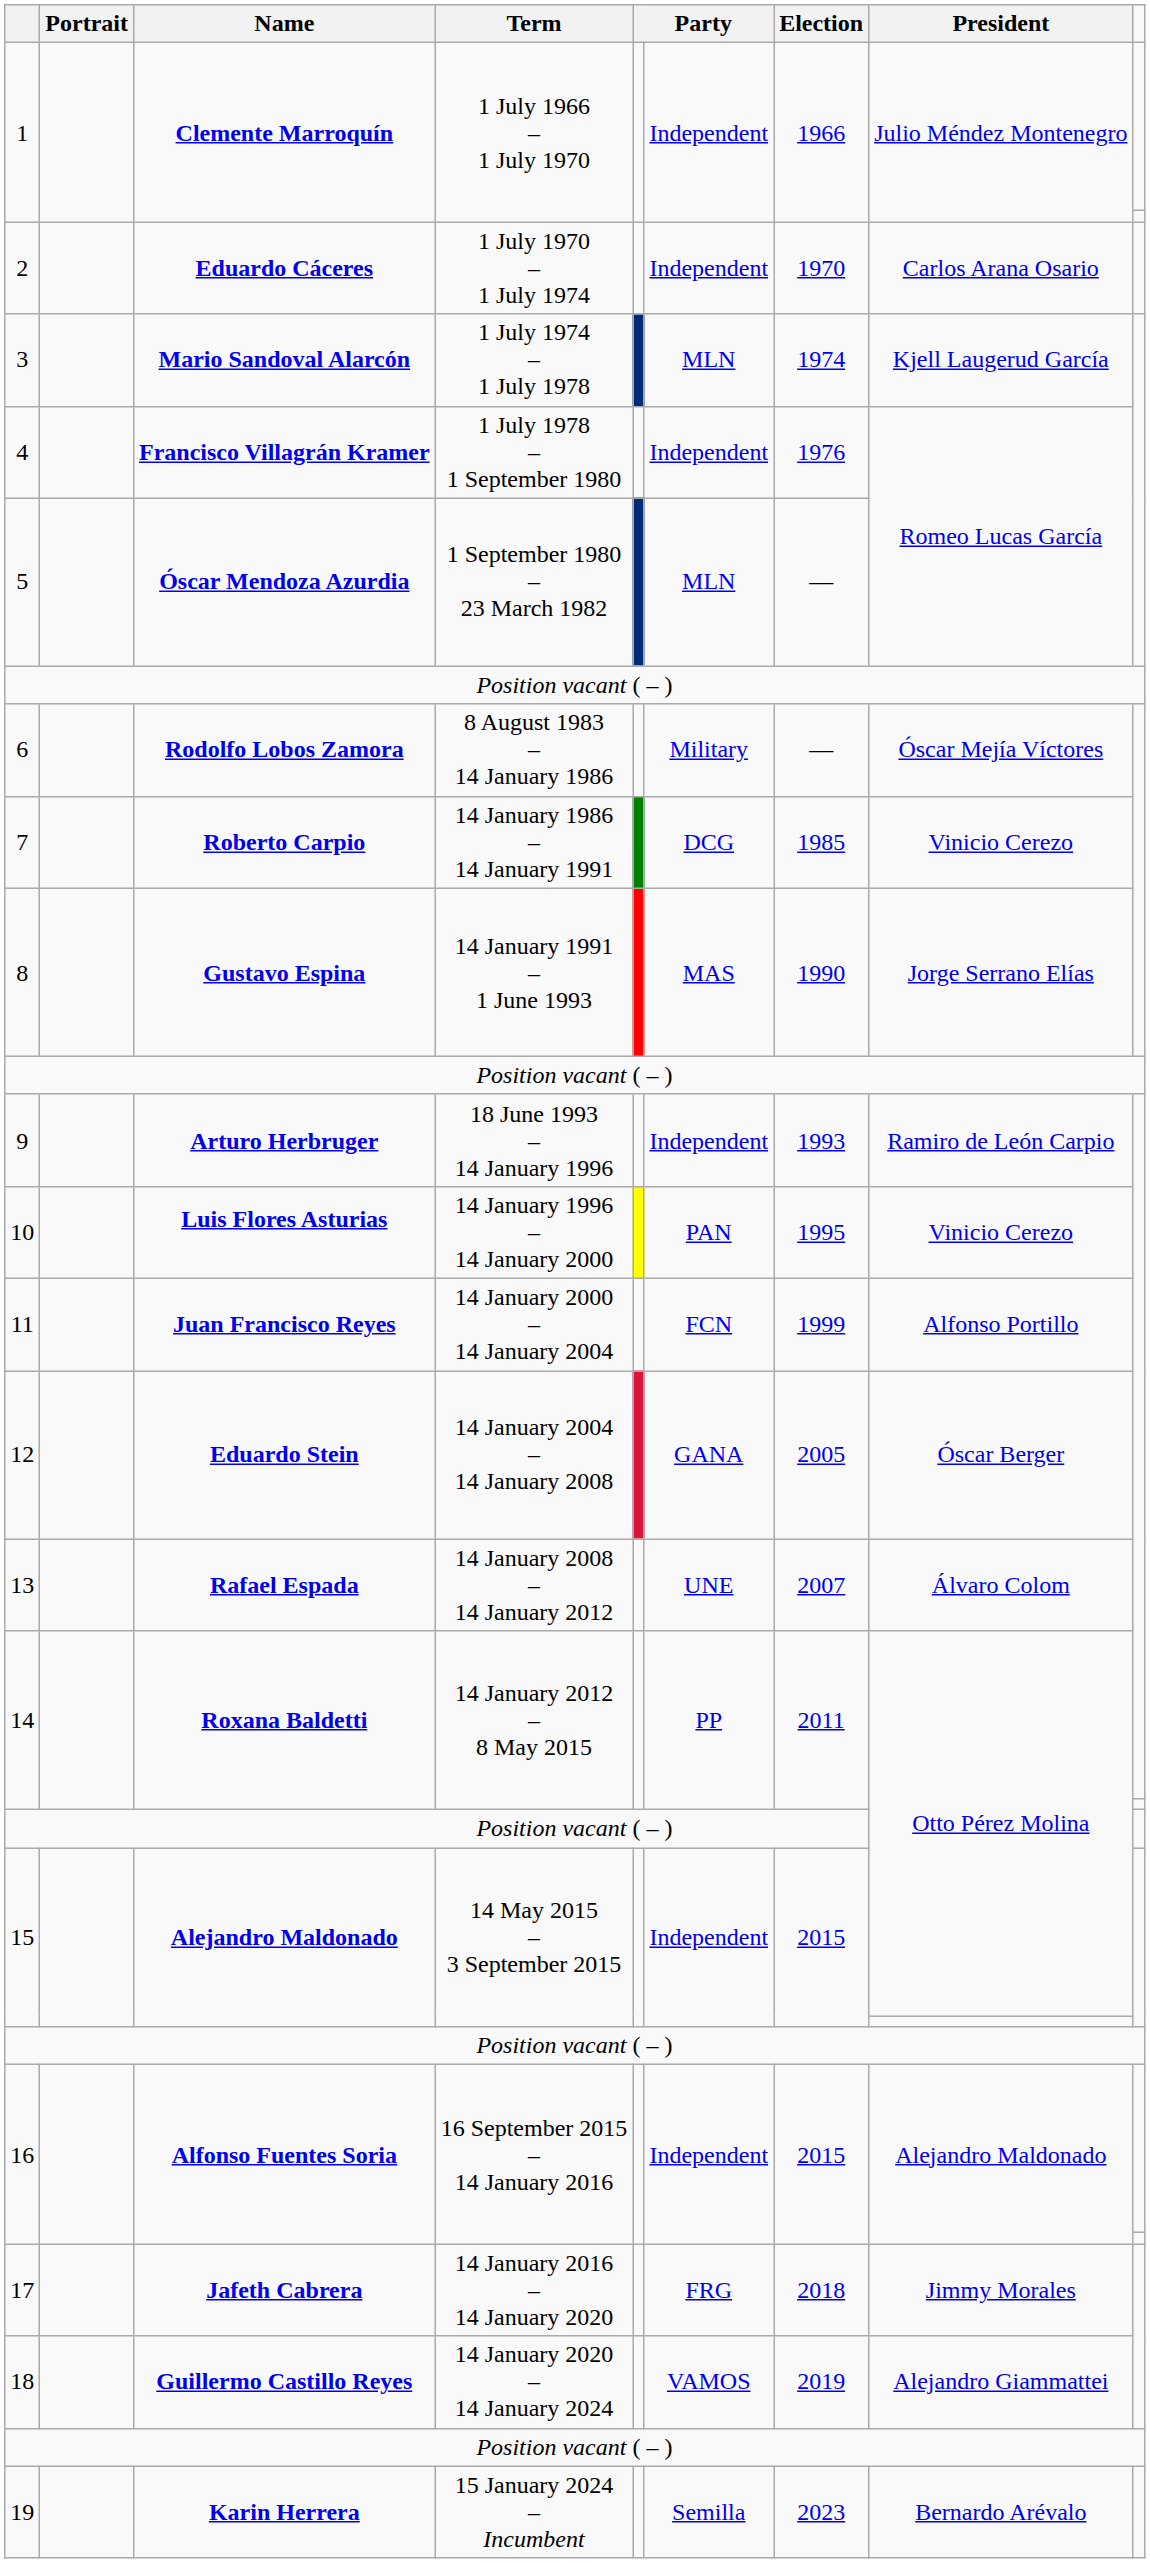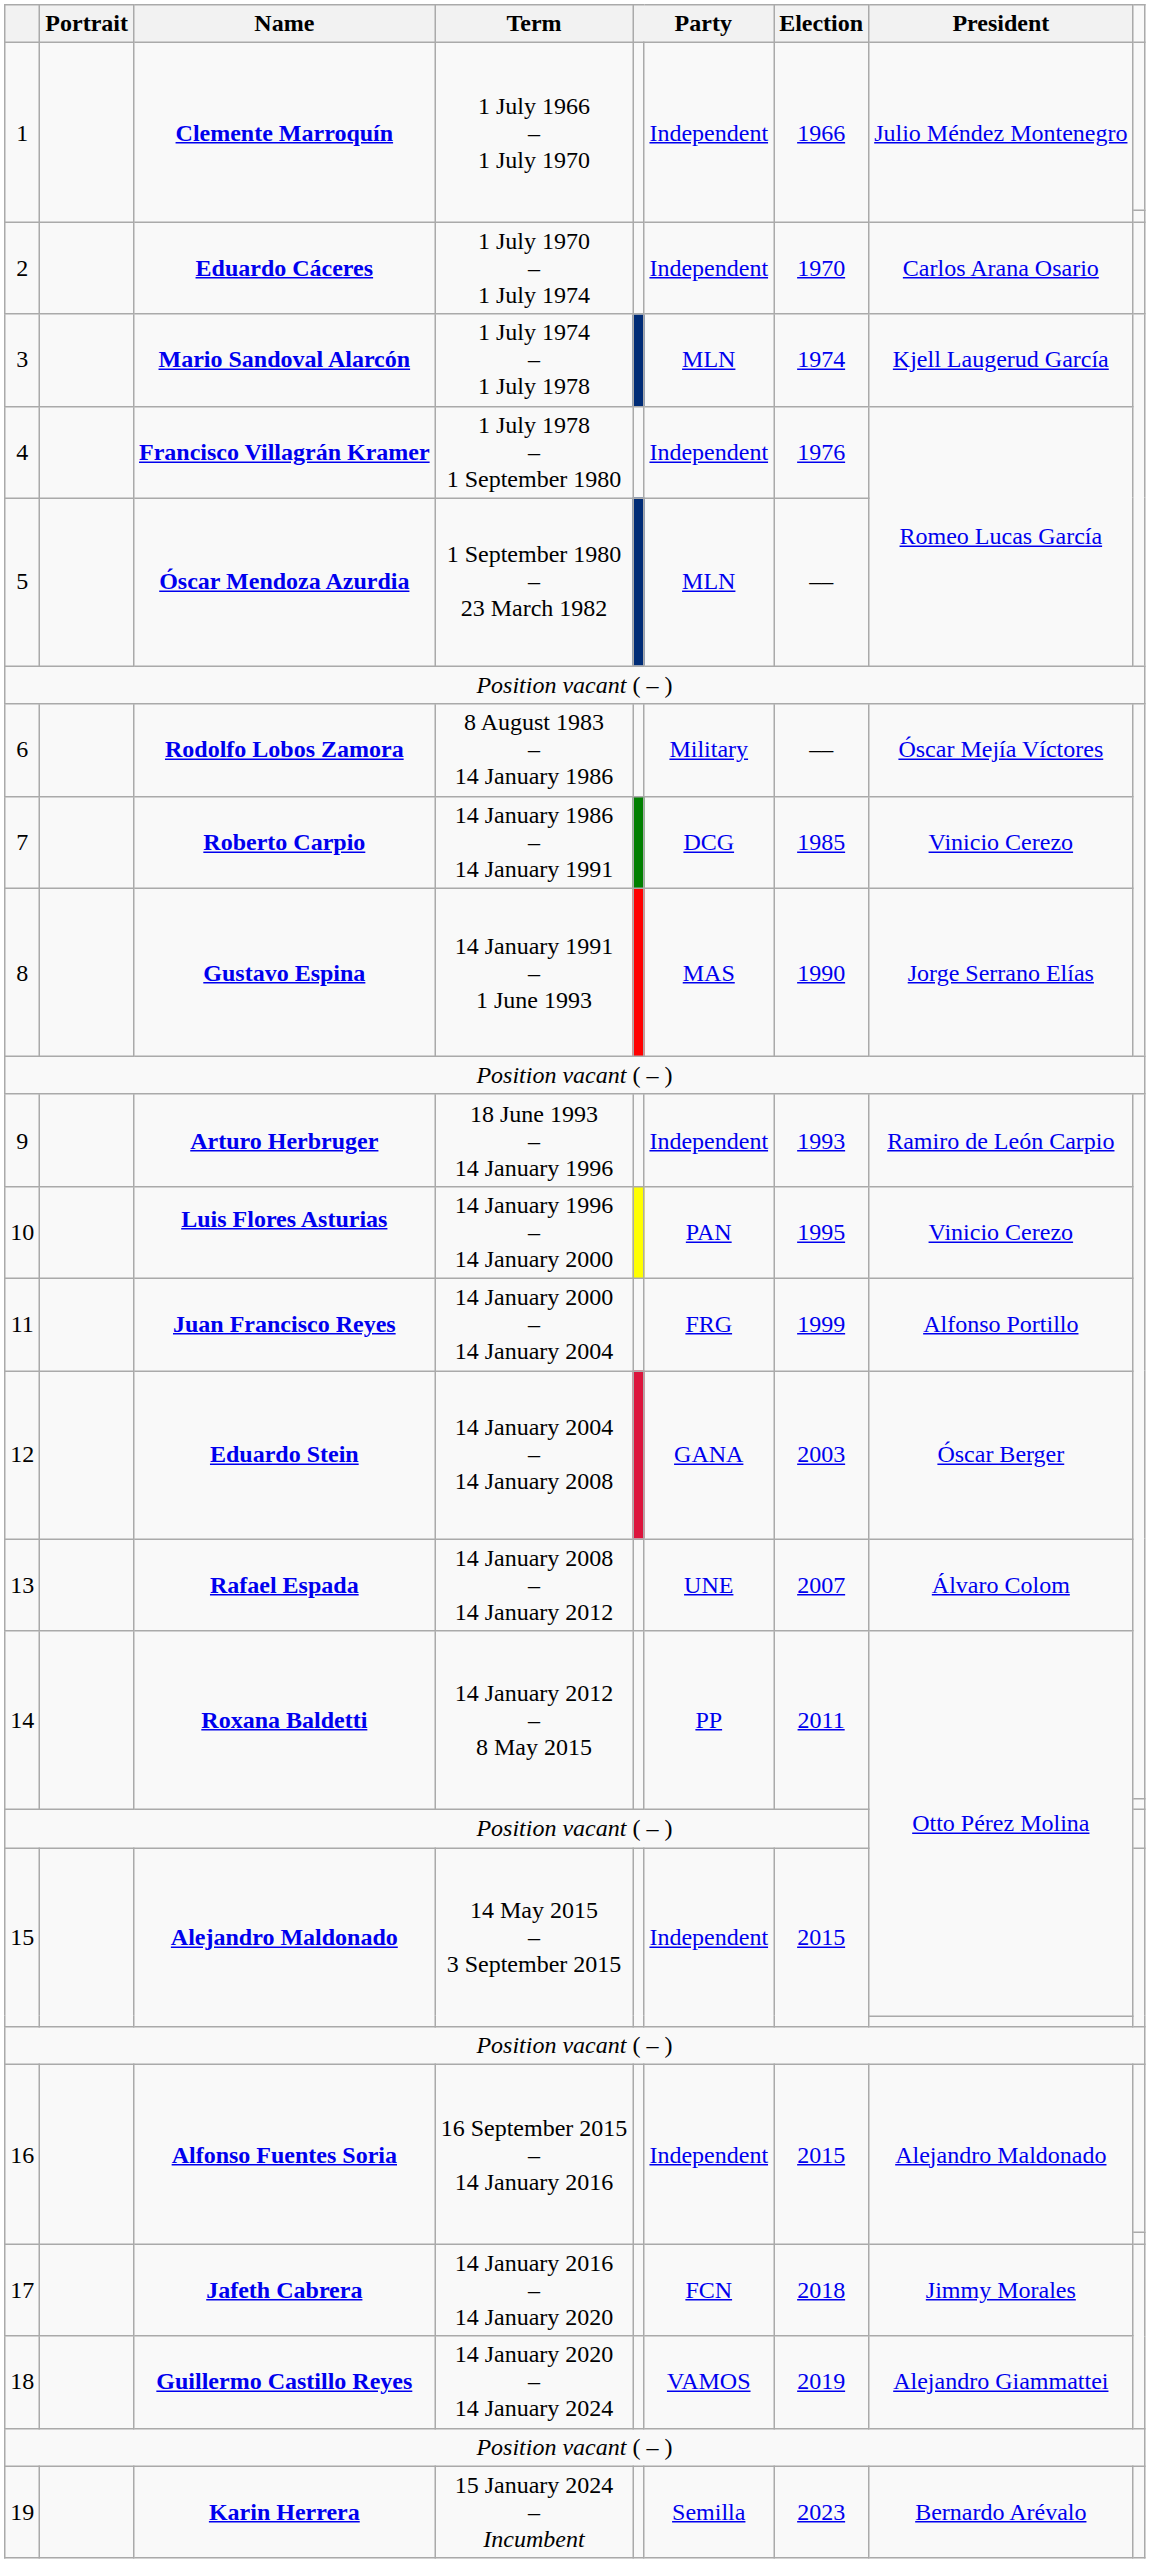(709, 1324) FCN -> (709, 1324) FRG
(821, 1454) 2005 -> (821, 1454) 2003
(709, 2289) FRG -> (709, 2289) FCN
